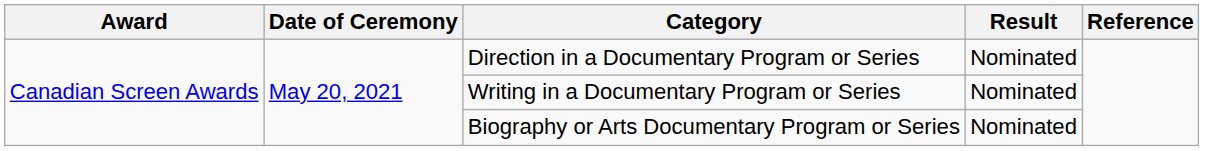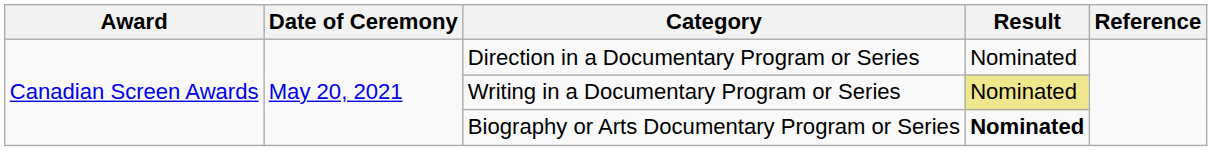(1024, 92) no background -> (1024, 92) khaki background
(1024, 127) normal -> (1027, 127) bold
